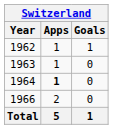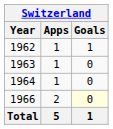(56, 82) bold -> (56, 82) normal
(90, 99) no background -> (90, 99) lightyellow background
